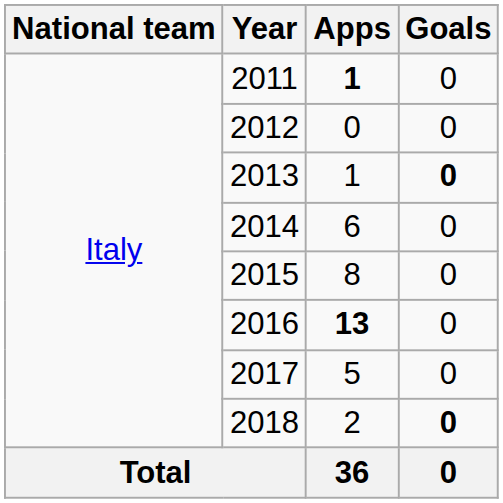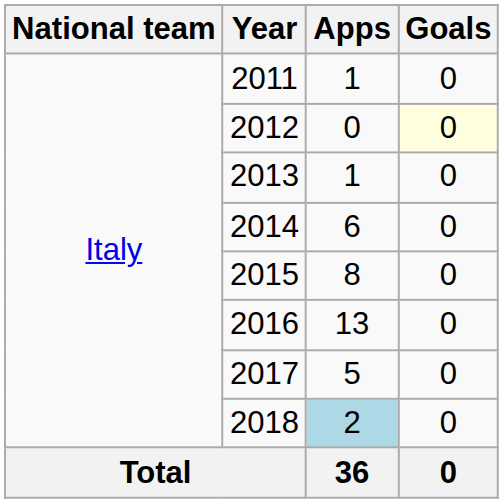(352, 78) bold -> (352, 78) normal
(448, 127) no background -> (448, 127) lightyellow background
(448, 176) bold -> (448, 176) normal
(352, 324) bold -> (352, 324) normal
(352, 422) no background -> (352, 422) lightblue background
(448, 422) bold -> (448, 422) normal
